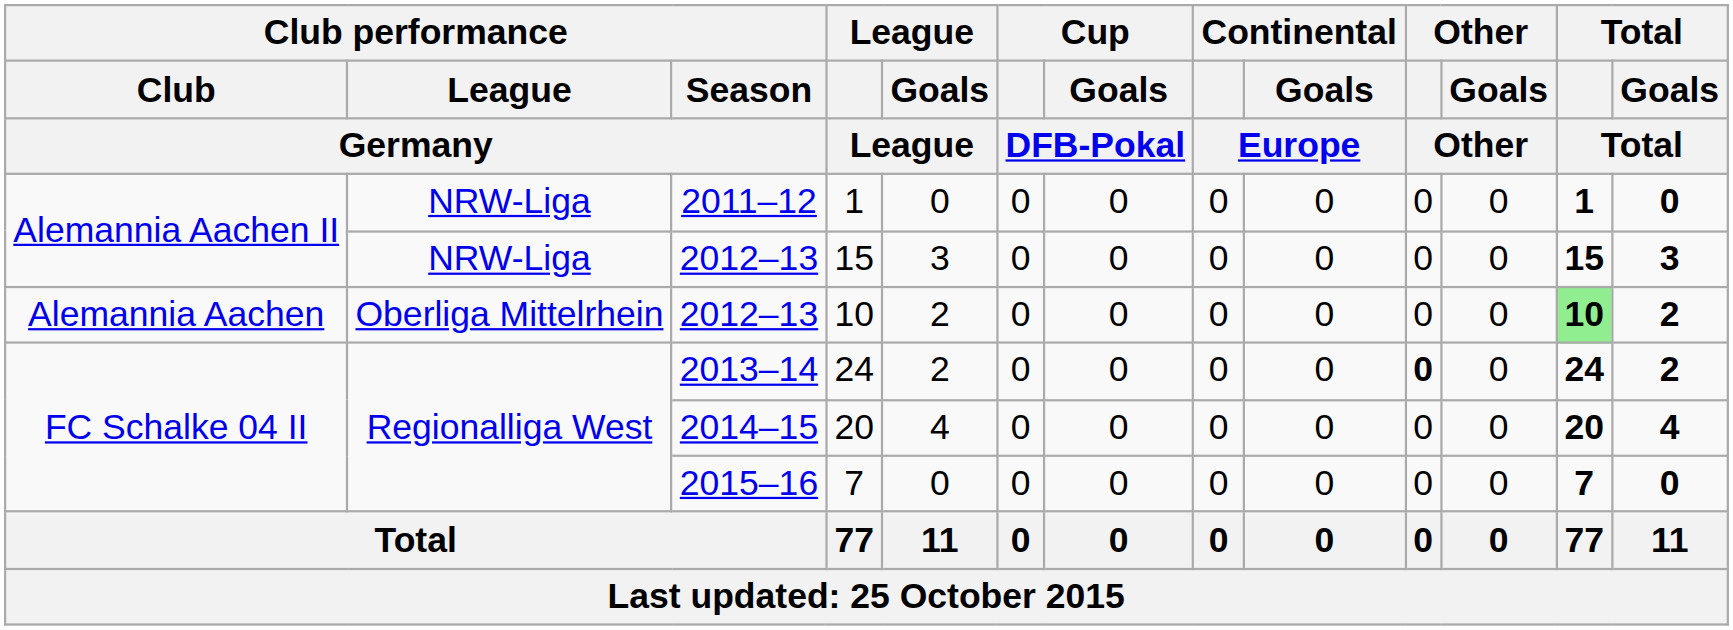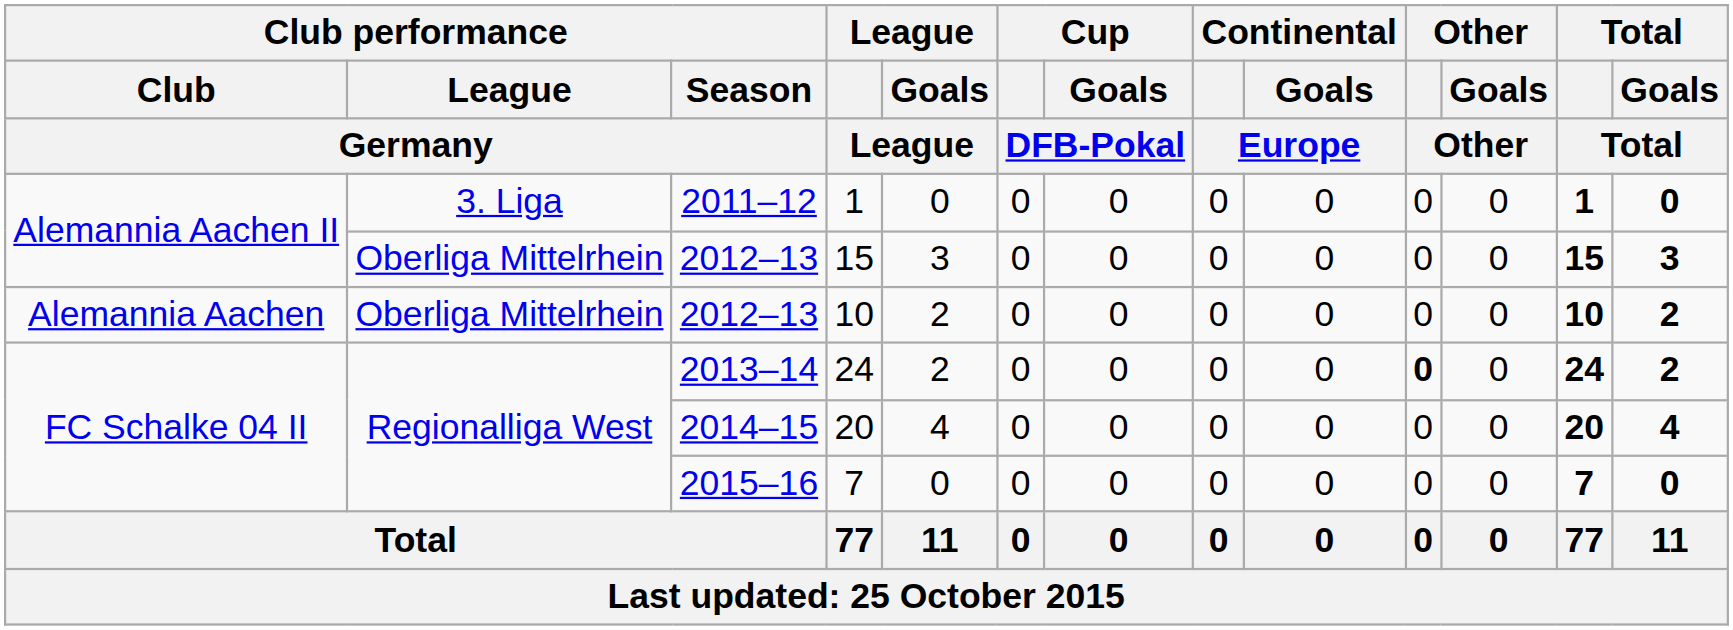(509, 201) NRW-Liga -> (509, 201) 3. Liga
(509, 257) NRW-Liga -> (509, 257) Oberliga Mittelrhein
(1584, 314) lightgreen background -> (1584, 314) no background
